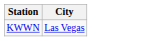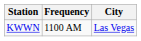+ column: (67, 12)
